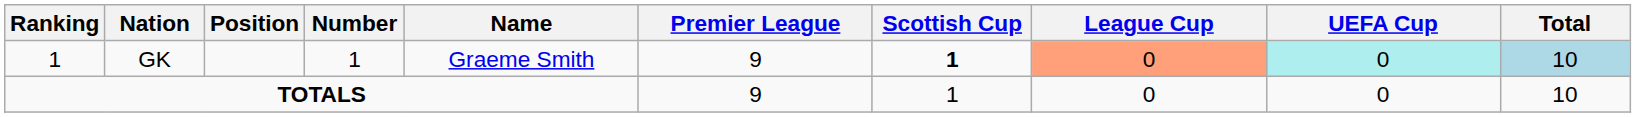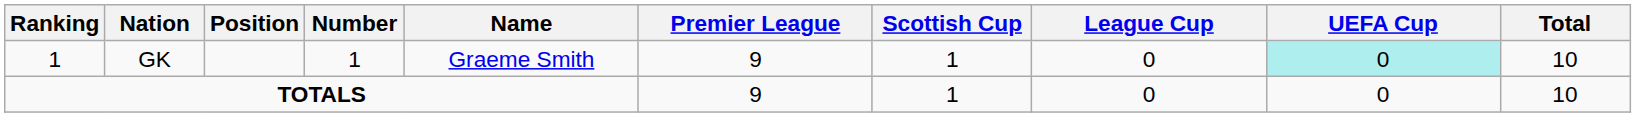(952, 59) bold -> (952, 59) normal
(1149, 59) lightsalmon background -> (1149, 59) no background
(1565, 59) lightblue background -> (1565, 59) no background
